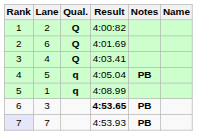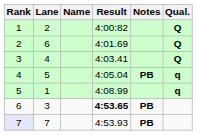columns swapped: (176, 12) <-> (76, 12)
